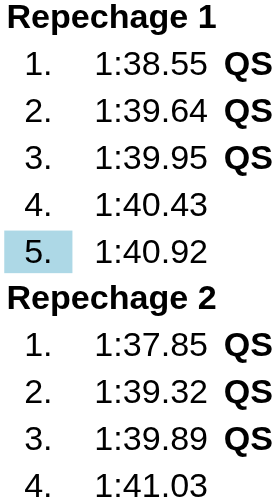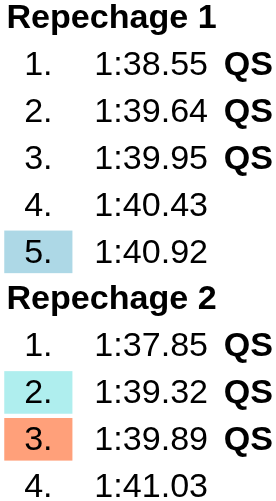(38, 391) no background -> (38, 391) paleturquoise background
(38, 438) no background -> (38, 438) lightsalmon background
